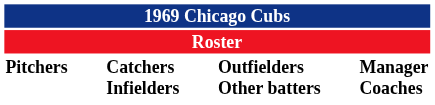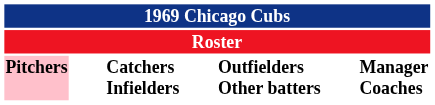(37, 67) no background -> (37, 67) pink background
